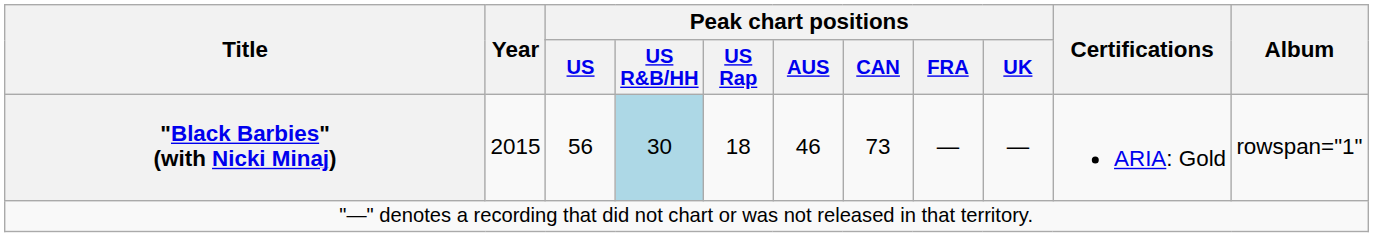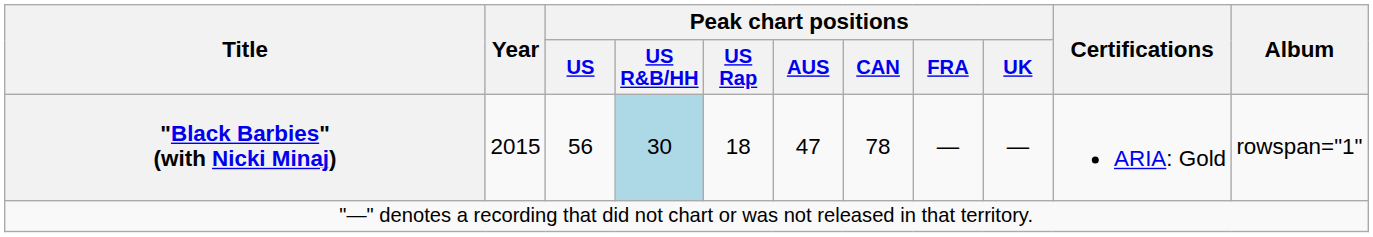(808, 147) 46 -> (808, 147) 47
(878, 147) 73 -> (878, 147) 78
